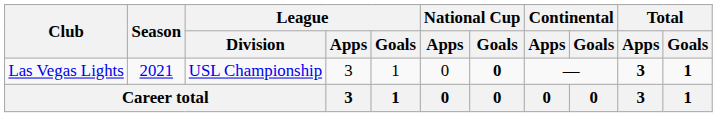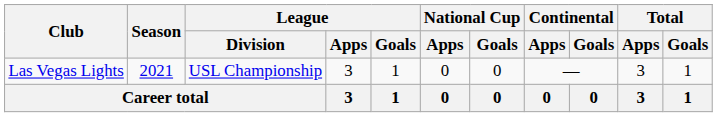(497, 71) bold -> (497, 71) normal
(641, 71) bold -> (641, 71) normal
(688, 71) bold -> (688, 71) normal
